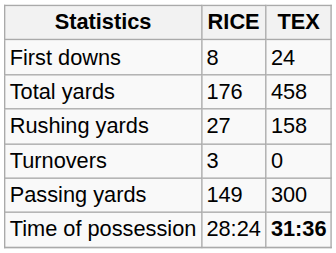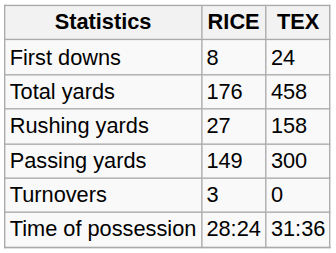rows swapped: (78, 195) <-> (58, 160)
(299, 229) bold -> (298, 229) normal
